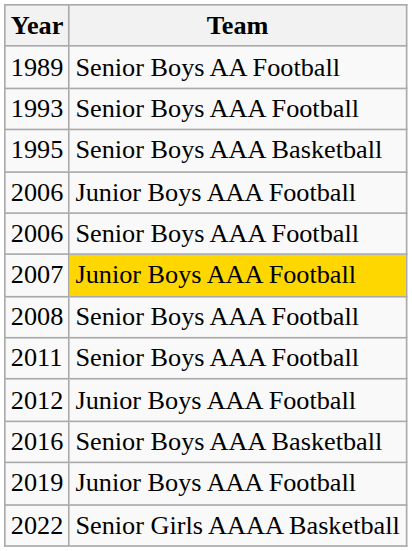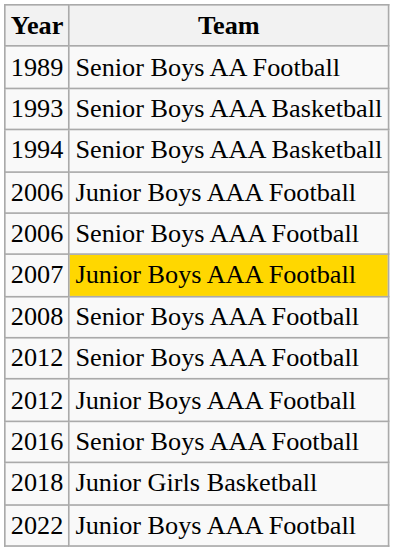(217, 108) Senior Boys AAA Football -> (229, 108) Senior Boys AAA Basketball
(37, 150) 1995 -> (37, 150) 1994
(37, 358) 2011 -> (37, 358) 2012
(229, 441) Senior Boys AAA Basketball -> (217, 441) Senior Boys AAA Football
(37, 483) 2019 -> (37, 483) 2018
(216, 483) Junior Boys AAA Football -> (196, 483) Junior Girls Basketball
(238, 524) Senior Girls AAAA Basketball -> (216, 524) Junior Boys AAA Football
